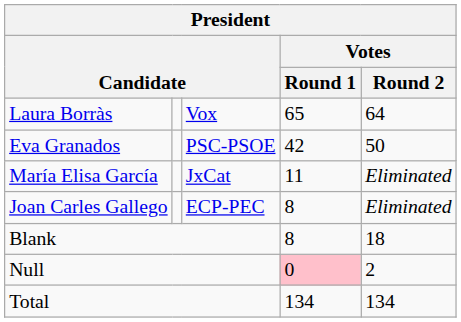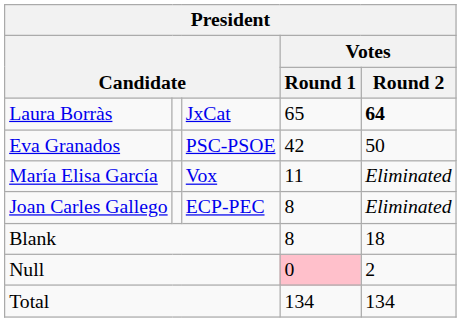(201, 113) Vox -> (208, 113) JxCat
(375, 113) normal -> (375, 113) bold
(208, 176) JxCat -> (201, 176) Vox
